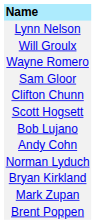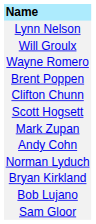(48, 79) Sam Gloor -> (48, 79) Brent Poppen
(48, 128) Bob Lujano -> (48, 128) Mark Zupan
(48, 195) Mark Zupan -> (48, 195) Bob Lujano
(48, 212) Brent Poppen -> (48, 212) Sam Gloor
